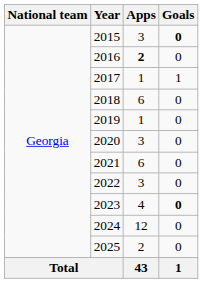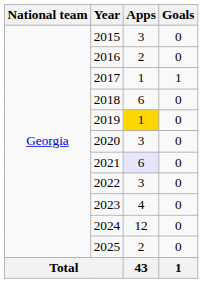(178, 36) bold -> (178, 36) normal
(141, 57) bold -> (141, 57) normal
(141, 120) no background -> (141, 120) gold background
(141, 162) no background -> (141, 162) lavender background
(178, 204) bold -> (178, 204) normal
